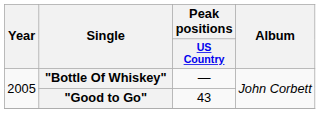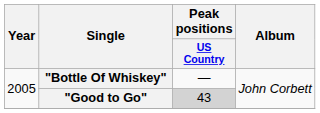(204, 98) no background -> (204, 98) lightgrey background
